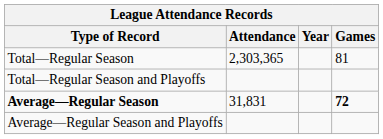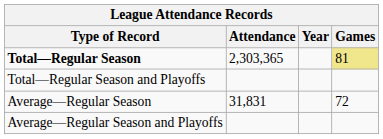(71, 58) normal -> (74, 58) bold
(342, 58) no background -> (342, 58) khaki background
(83, 101) bold -> (79, 101) normal
(342, 101) bold -> (342, 101) normal
